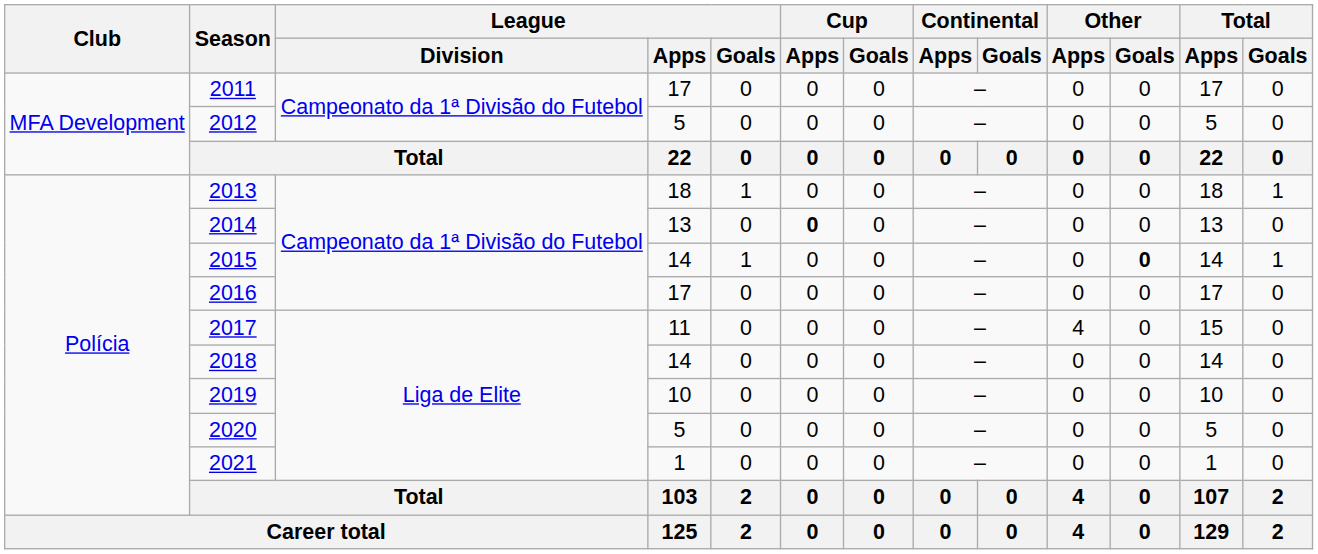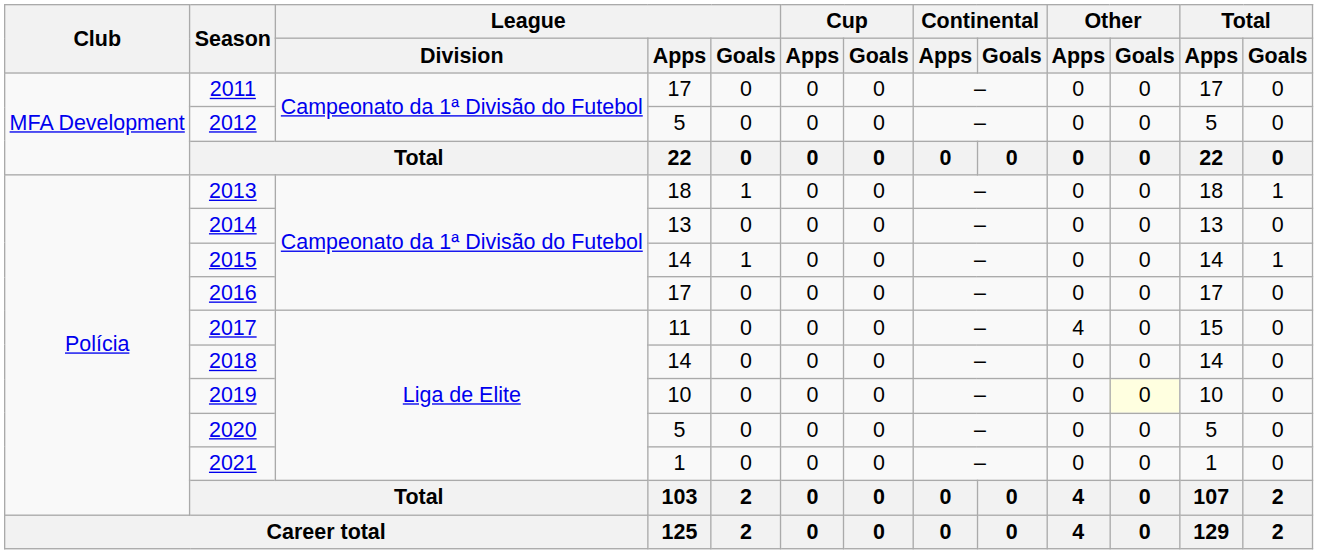(812, 225) bold -> (812, 225) normal
(1145, 259) bold -> (1145, 259) normal
(1145, 395) no background -> (1145, 395) lightyellow background
